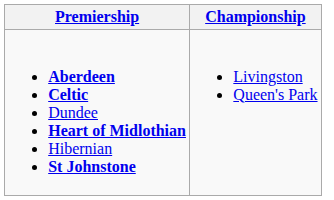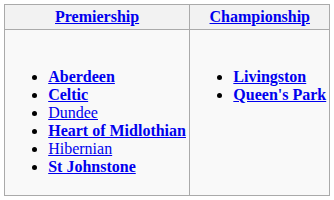(255, 86) normal -> (260, 86) bold
